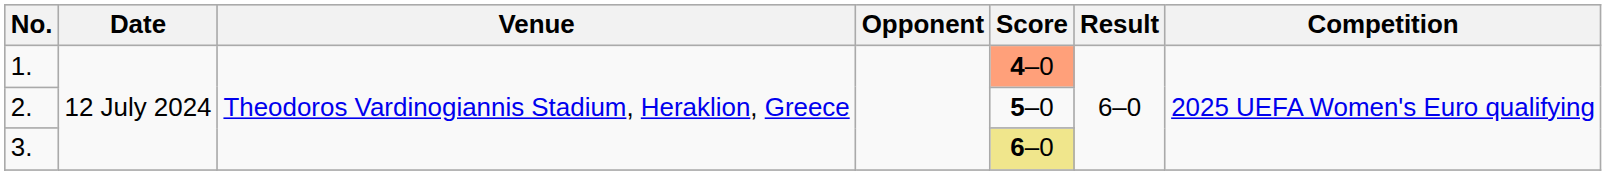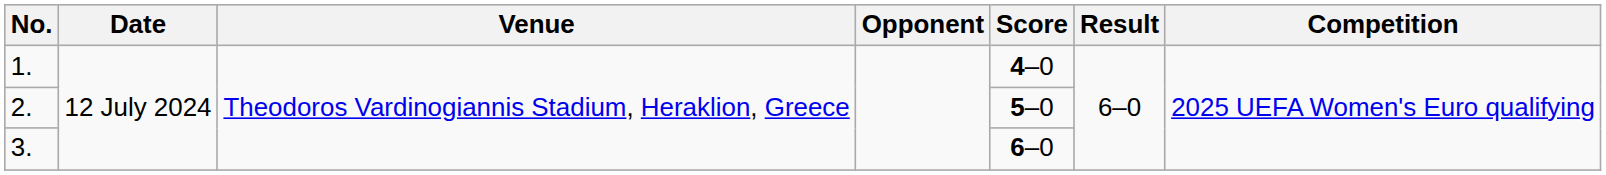(1032, 66) lightsalmon background -> (1032, 66) no background
(1032, 148) khaki background -> (1032, 148) no background
